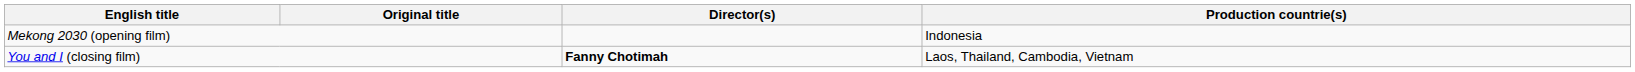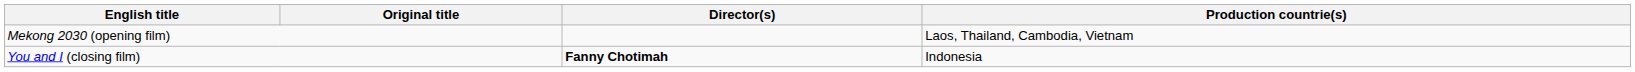(954, 35) Indonesia -> (1029, 35) Laos, Thailand, Cambodia, Vietnam
(1029, 56) Laos, Thailand, Cambodia, Vietnam -> (954, 56) Indonesia
